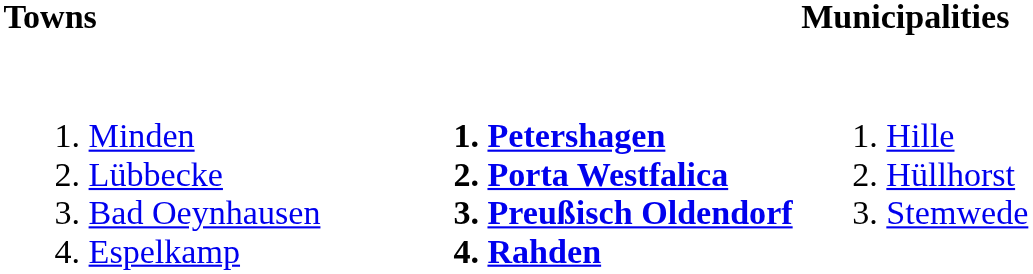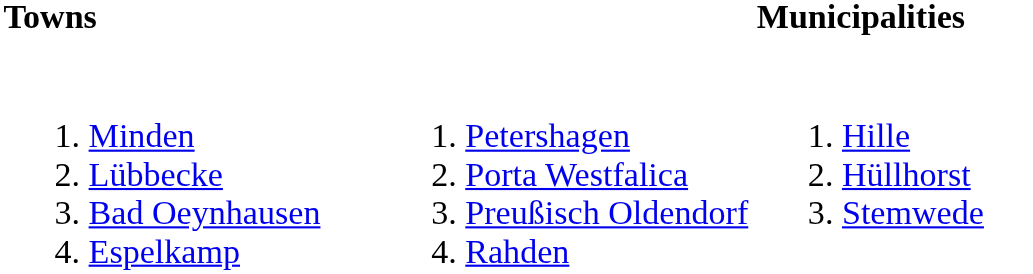(597, 194) bold -> (564, 194) normal
